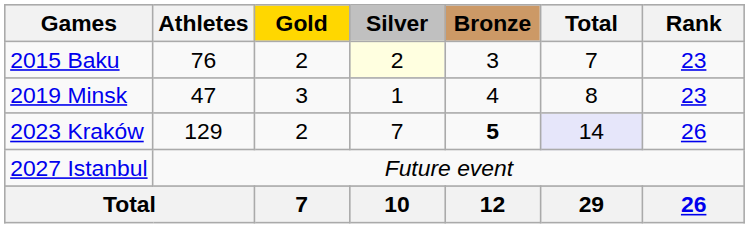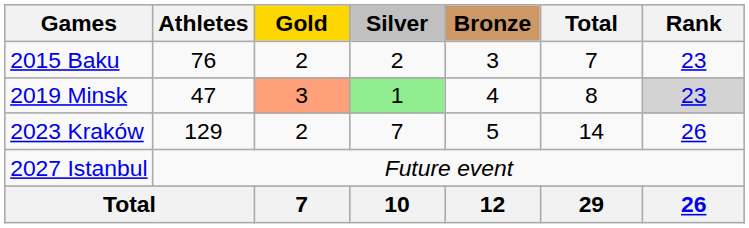(397, 59) lightyellow background -> (397, 59) no background
(302, 96) no background -> (302, 96) lightsalmon background
(397, 96) no background -> (397, 96) lightgreen background
(694, 96) no background -> (694, 96) lightgrey background
(493, 132) bold -> (493, 132) normal
(591, 132) lavender background -> (591, 132) no background
